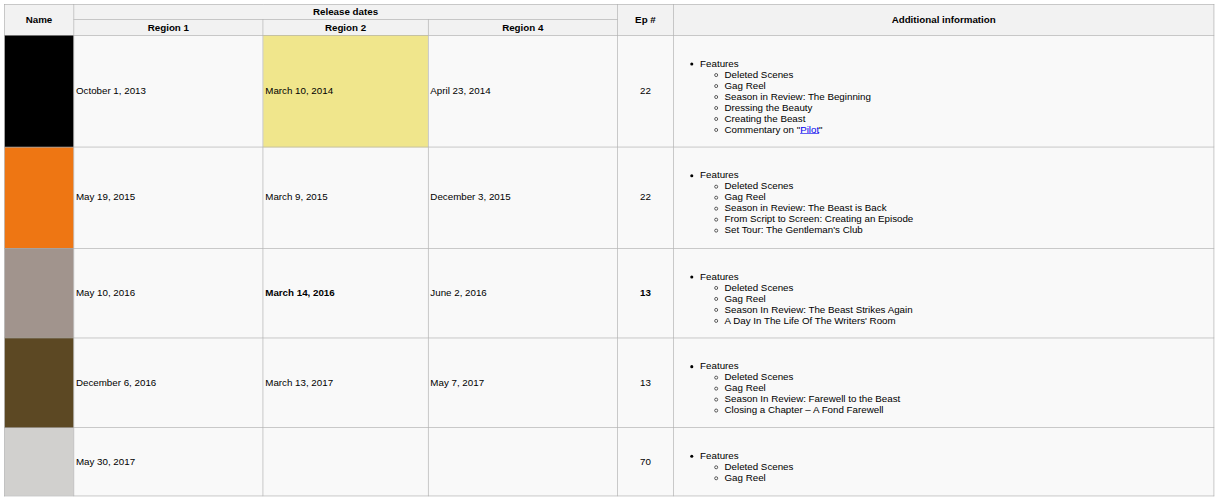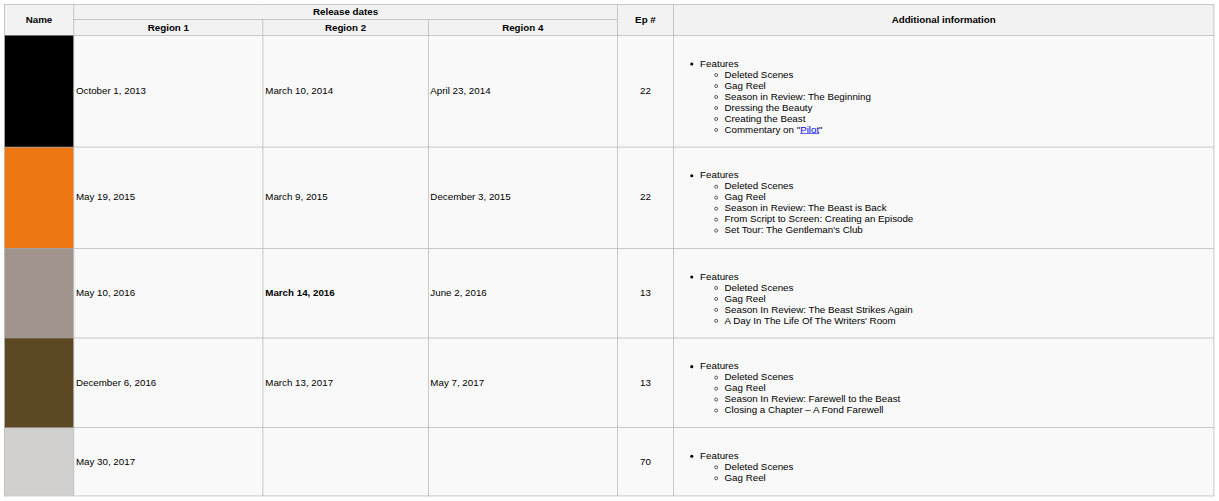(299, 91) khaki background -> (299, 91) no background
(645, 293) bold -> (645, 293) normal
